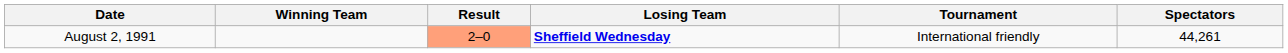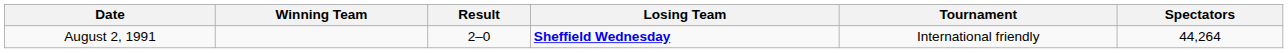(479, 36) lightsalmon background -> (479, 36) no background
(1200, 36) 44,261 -> (1200, 36) 44,264
